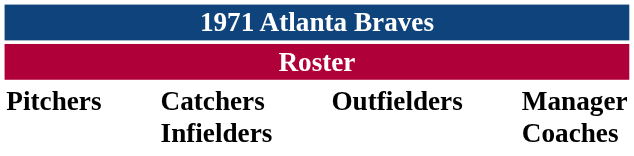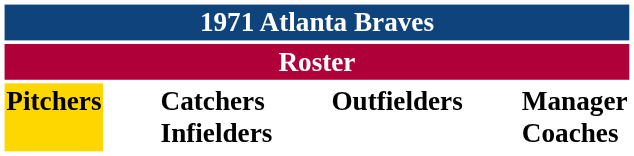(54, 100) no background -> (54, 100) gold background
